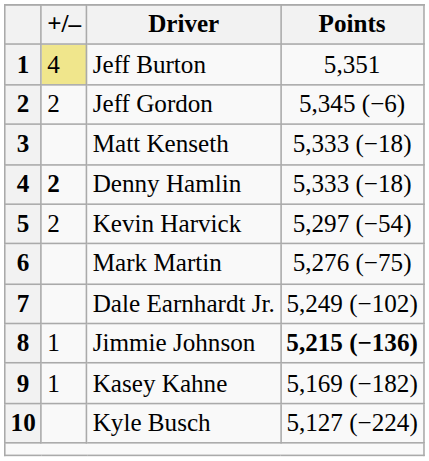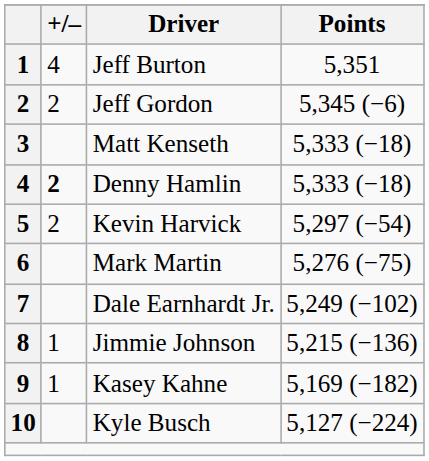(54, 64) khaki background -> (54, 64) no background
(352, 343) bold -> (352, 343) normal
